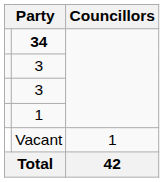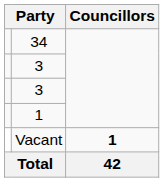(39, 41) bold -> (39, 41) normal
(112, 139) normal -> (112, 139) bold
